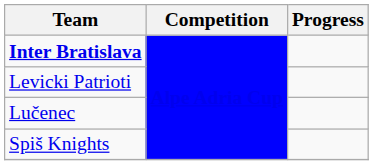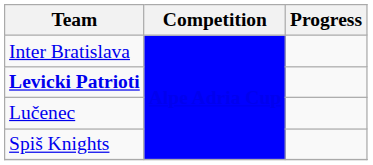(75, 50) bold -> (70, 50) normal
(70, 81) normal -> (74, 81) bold
